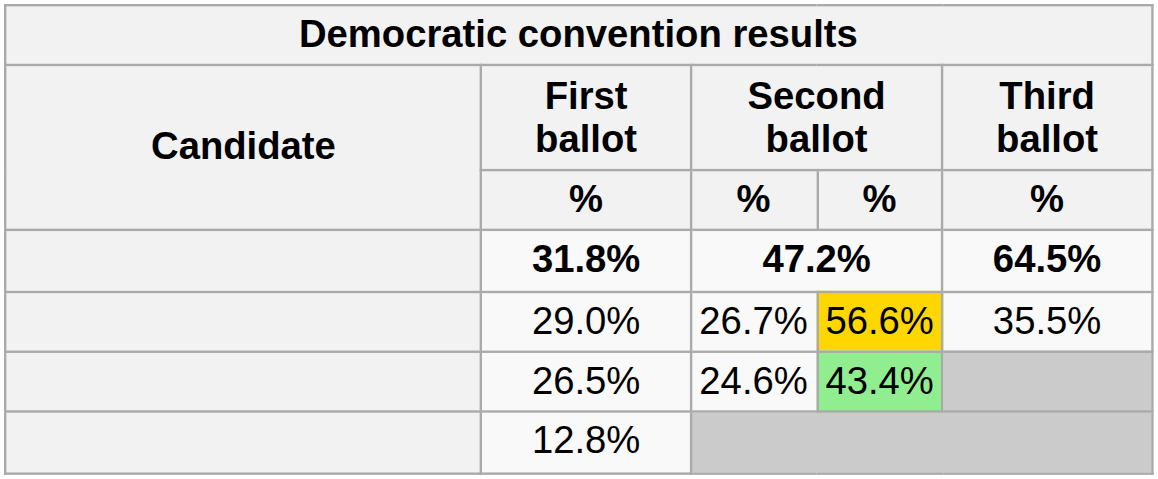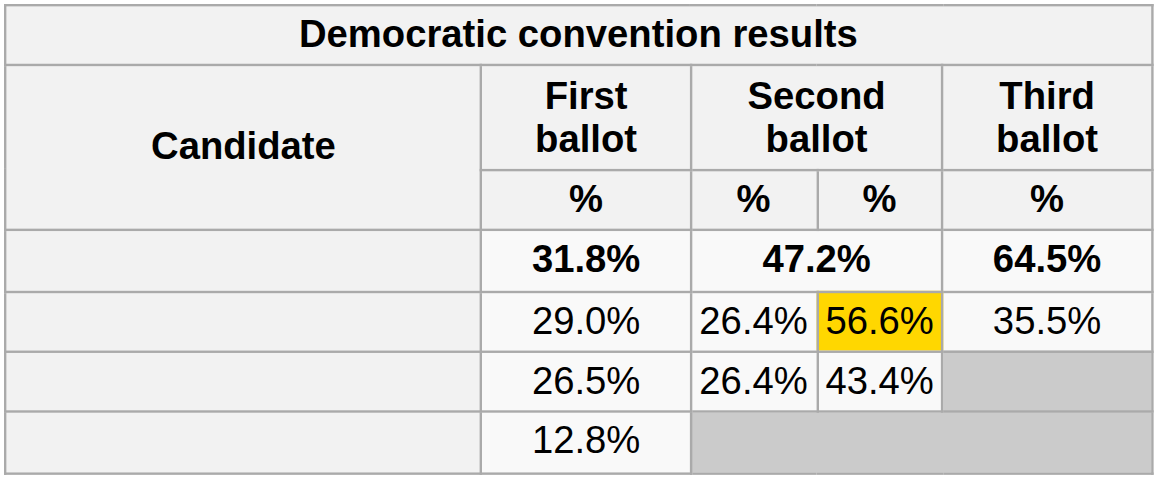(754, 320) 26.7% -> (754, 320) 26.4%
(754, 381) 24.6% -> (754, 381) 26.4%
(880, 381) lightgreen background -> (880, 381) no background
